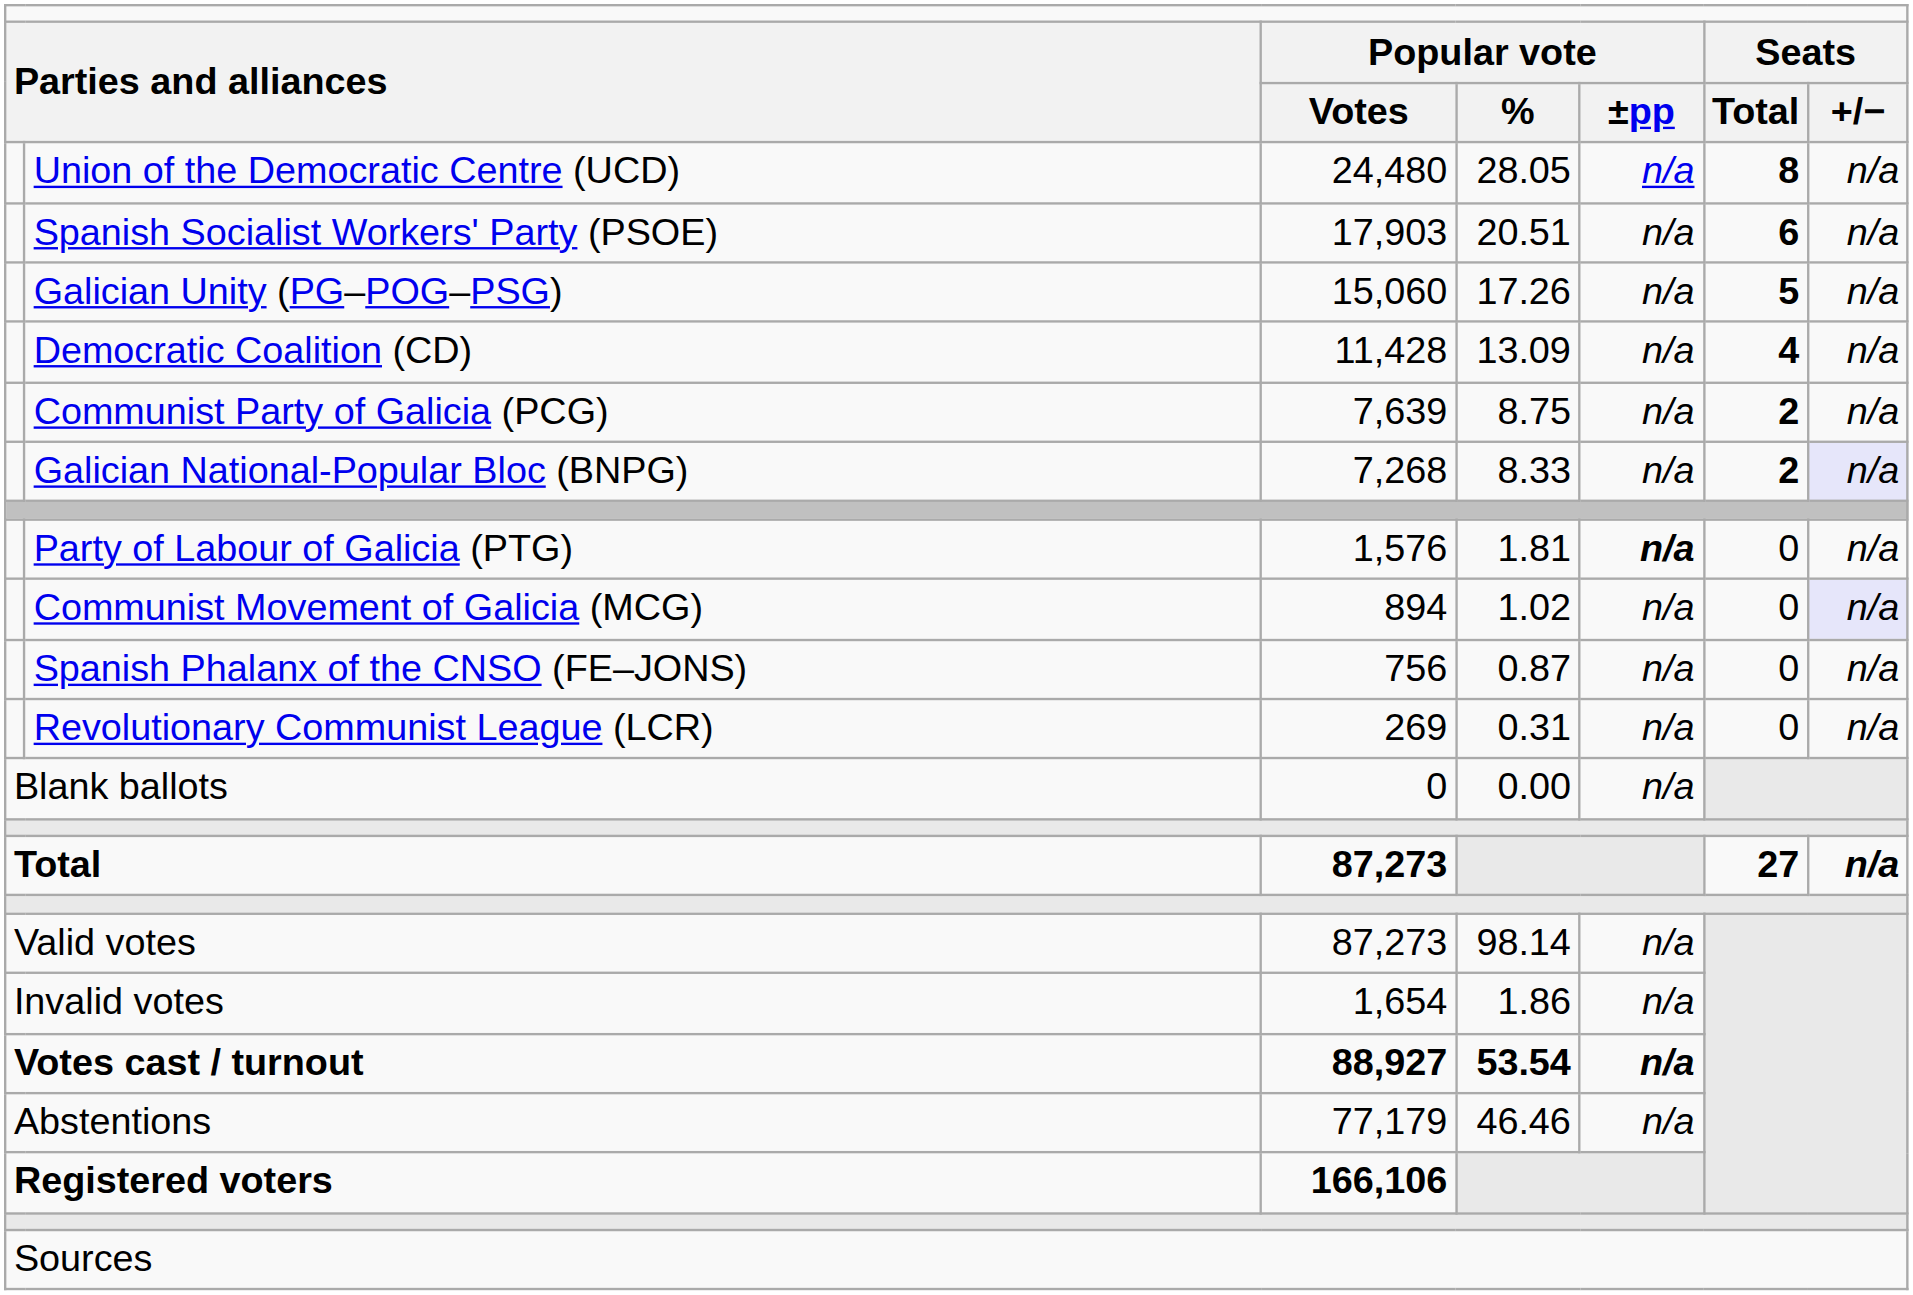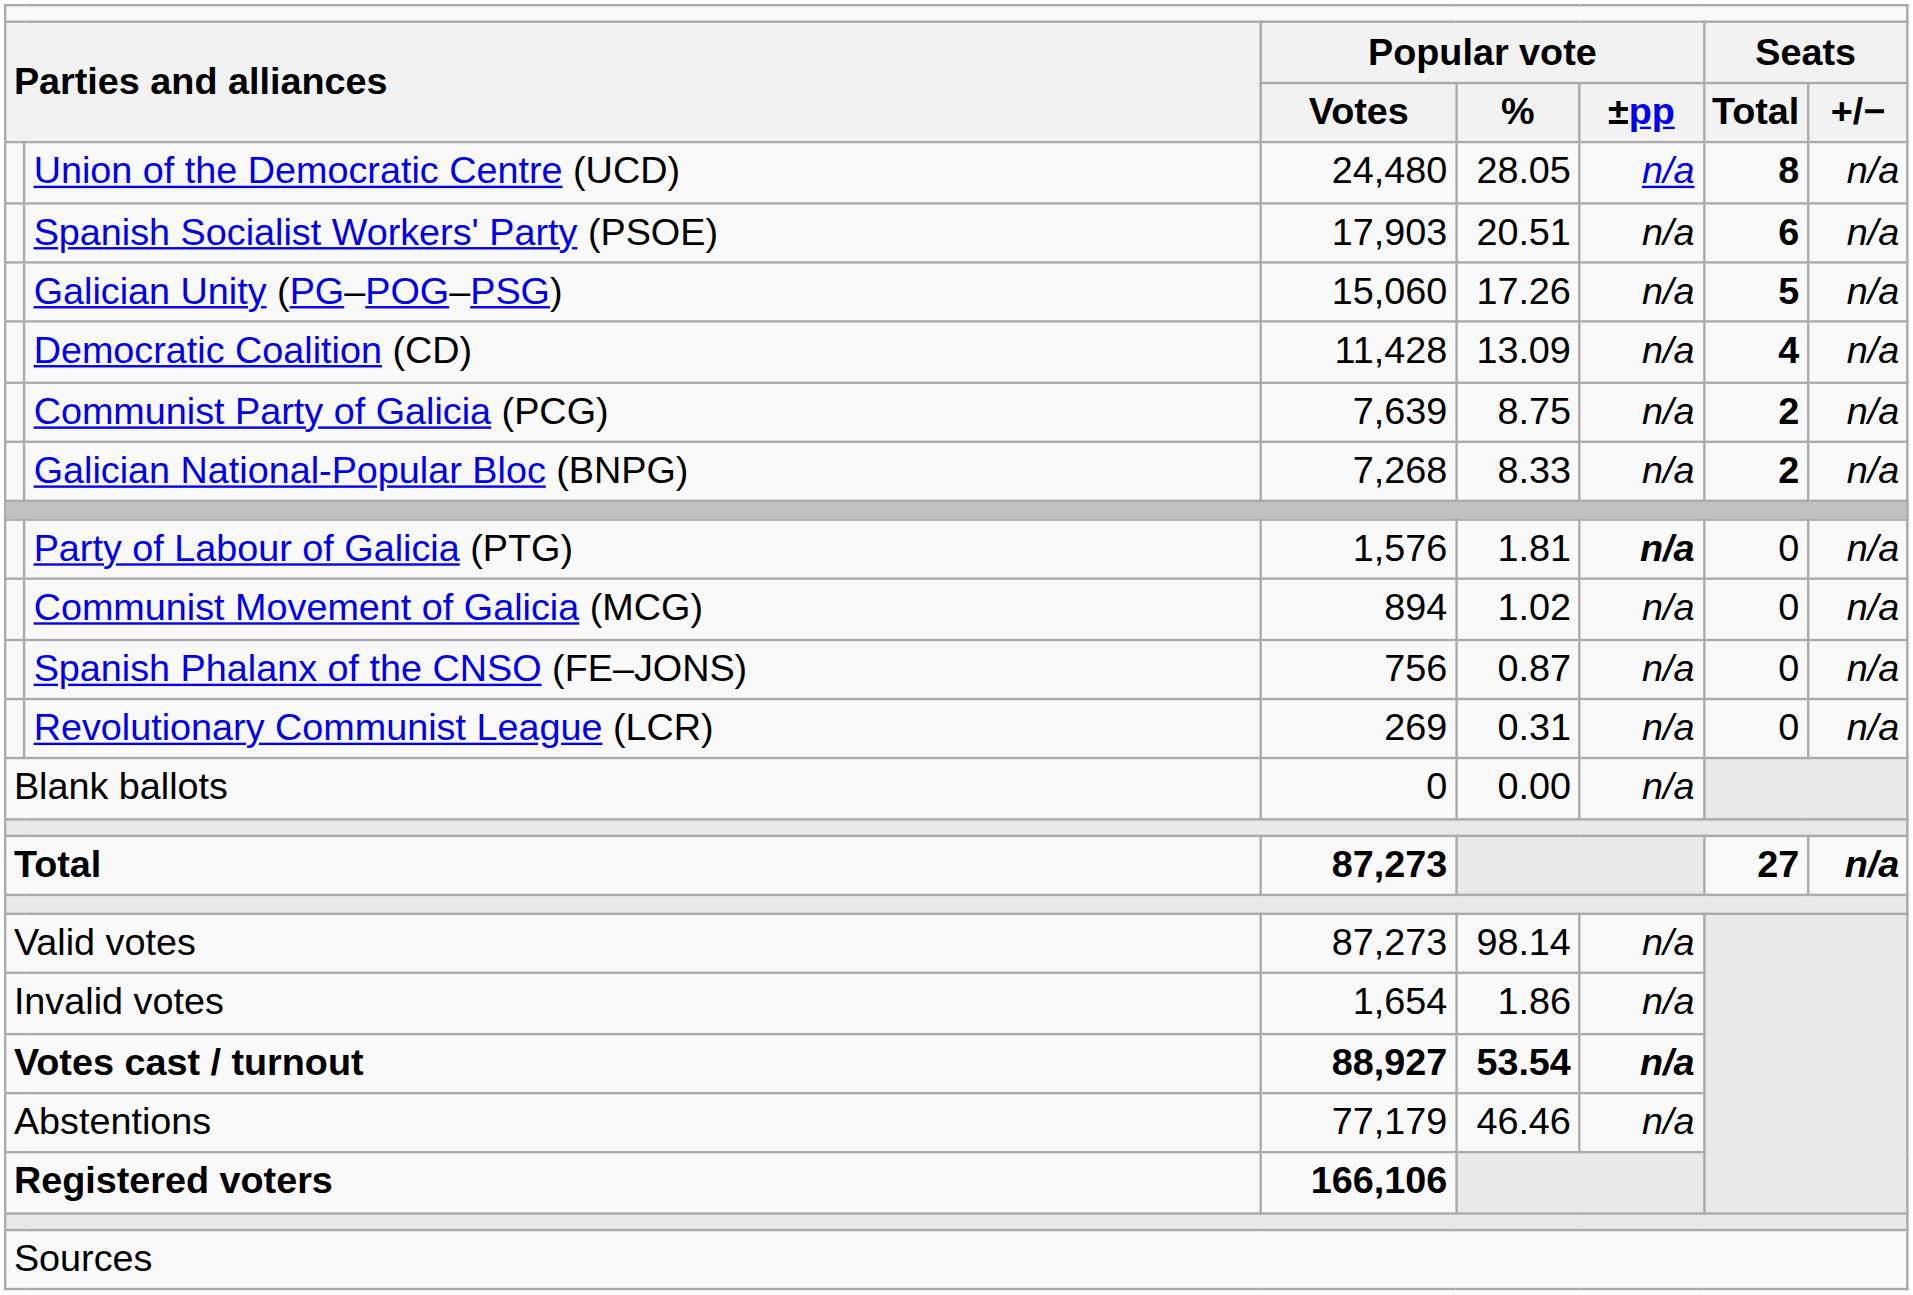(1873, 471) lavender background -> (1873, 471) no background
(1873, 608) lavender background -> (1873, 608) no background
